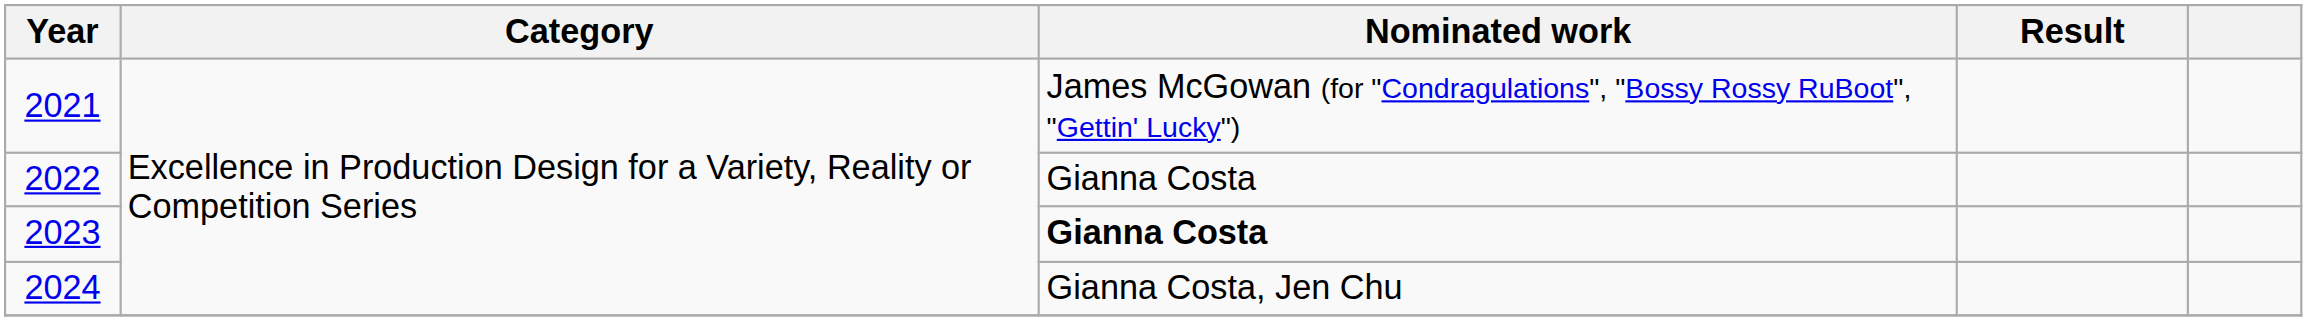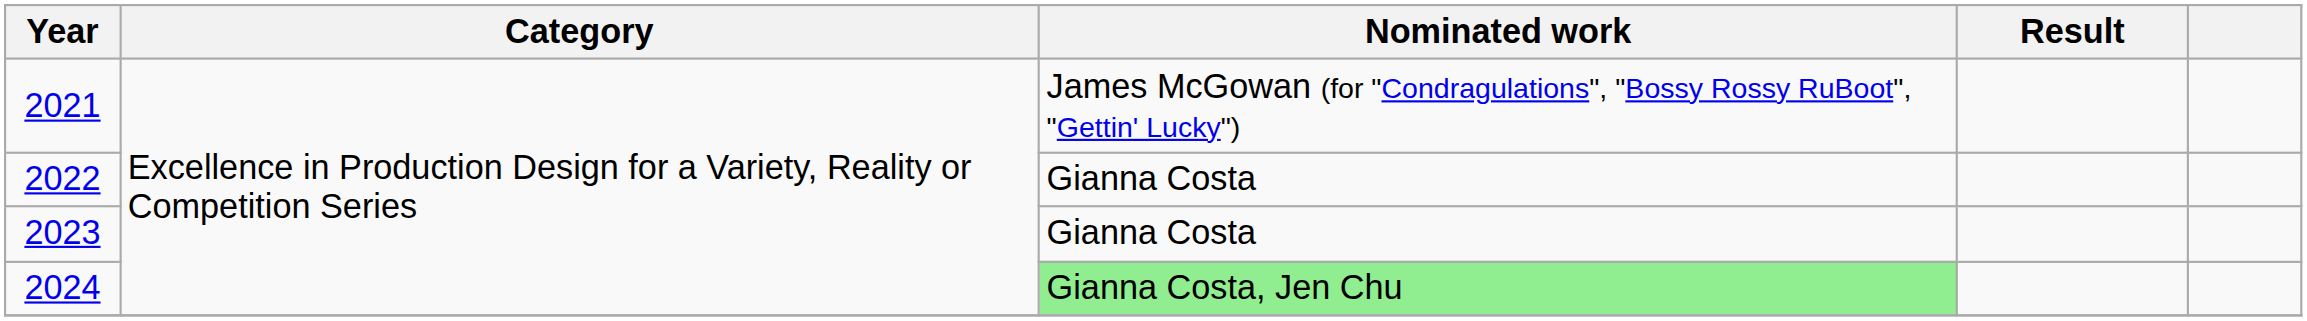(1157, 233) bold -> (1151, 233) normal
(1225, 287) no background -> (1225, 287) lightgreen background
